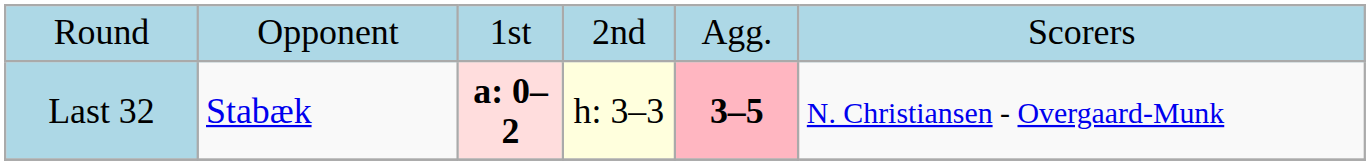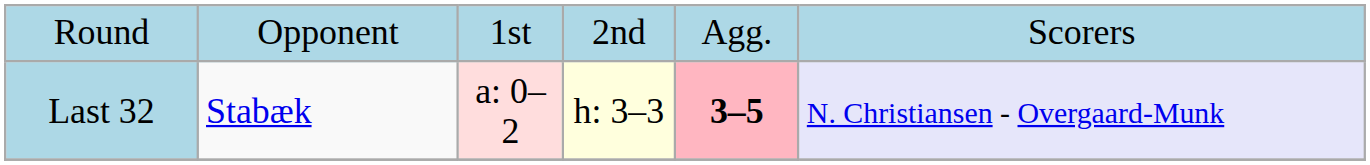(511, 109) bold -> (511, 109) normal
(1016, 112) no background -> (1016, 112) lavender background
